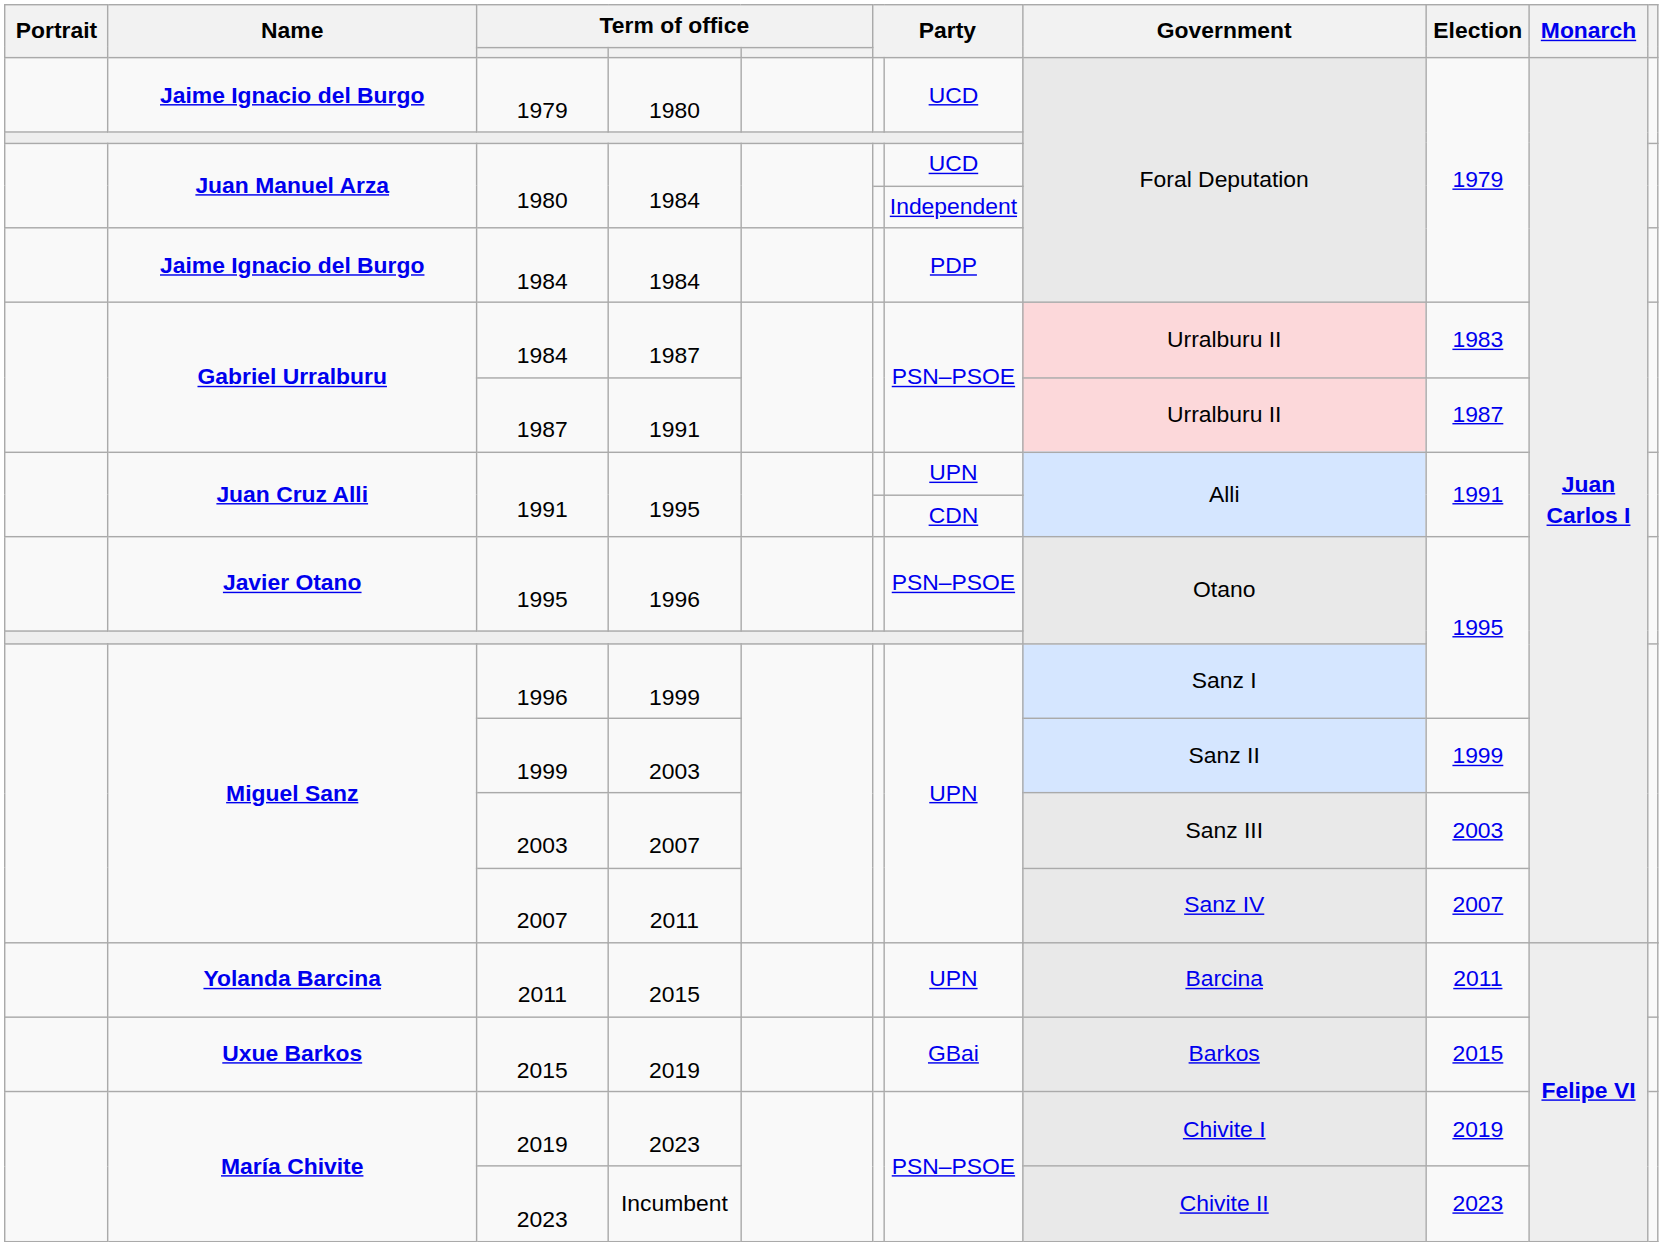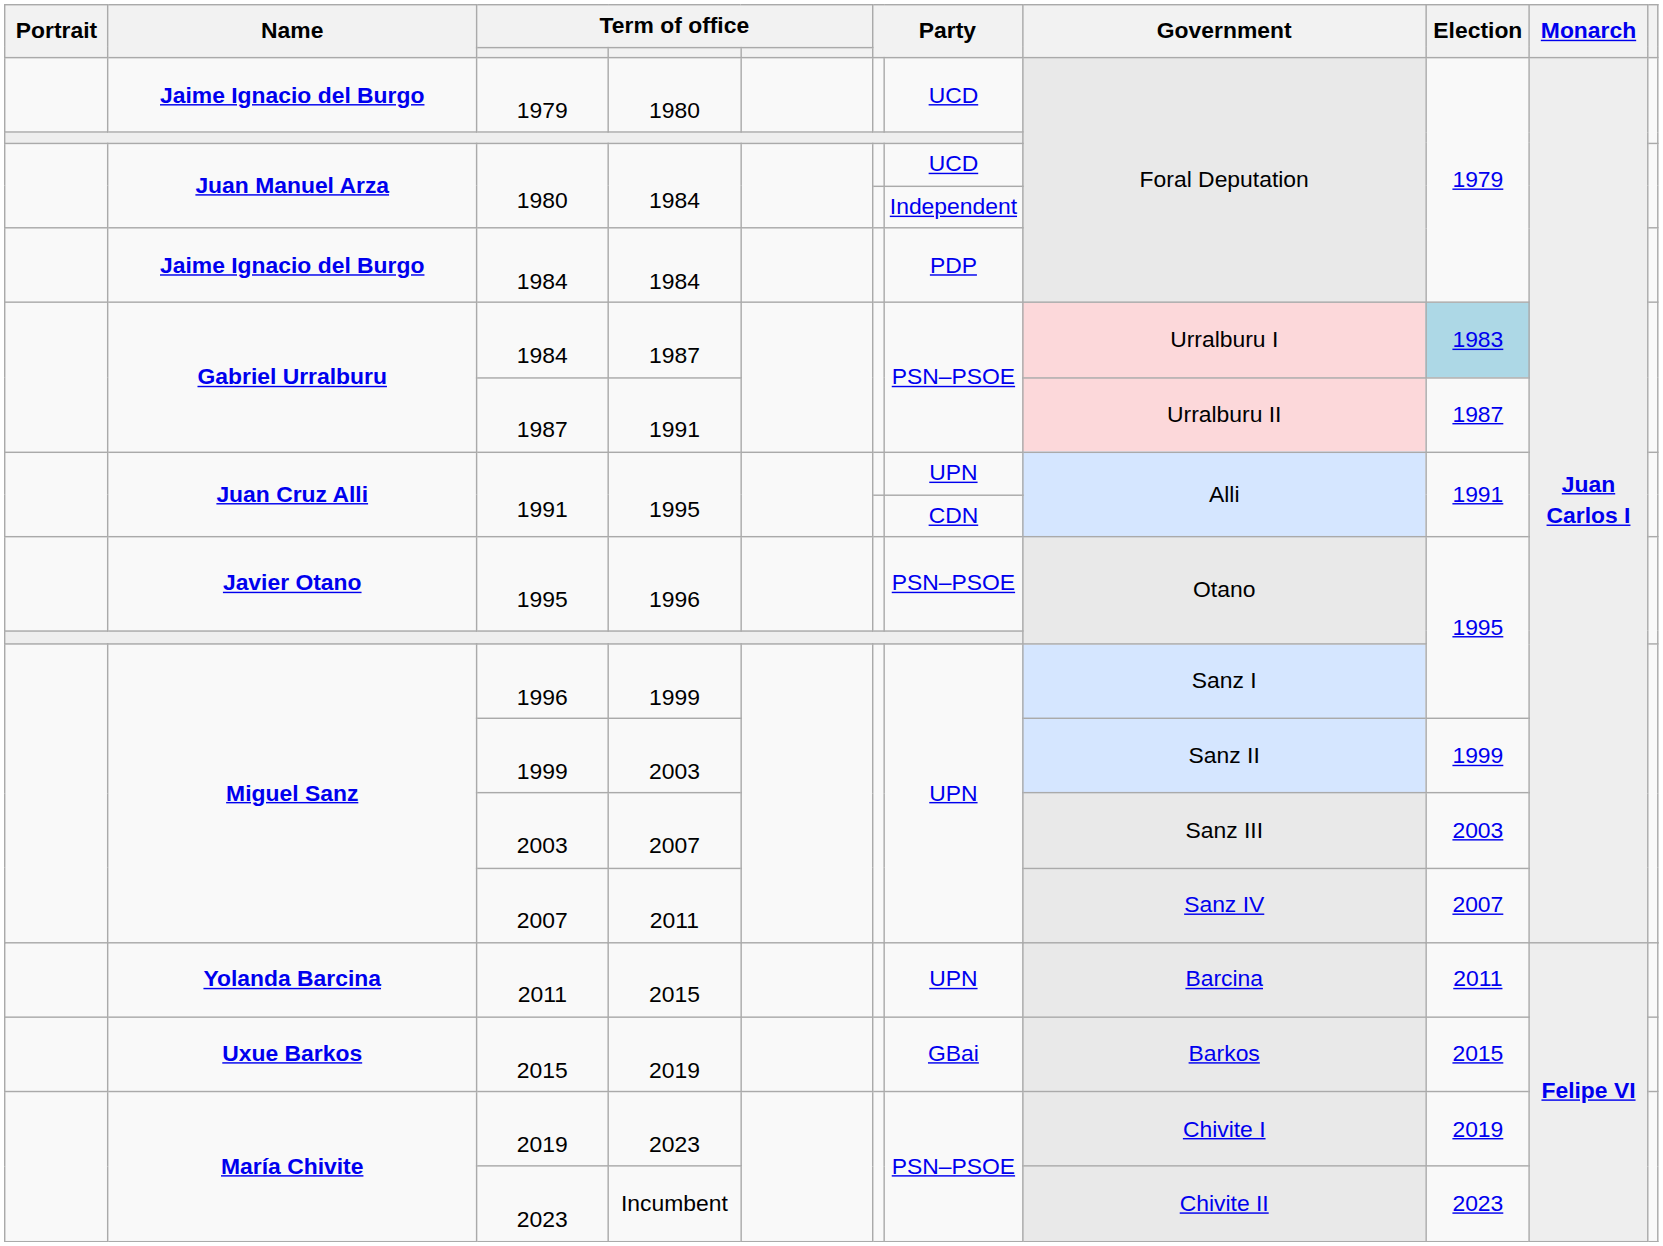(1224, 339) Urralburu II -> (1224, 339) Urralburu I
(1478, 339) no background -> (1478, 339) lightblue background
